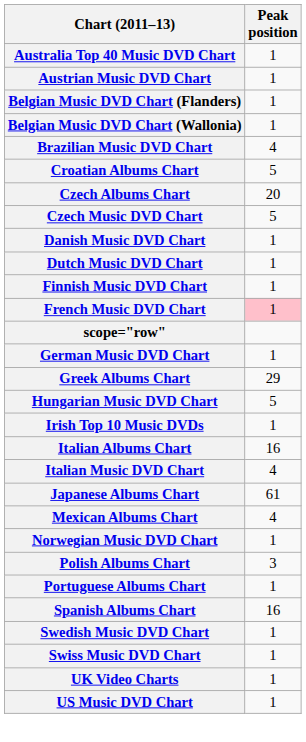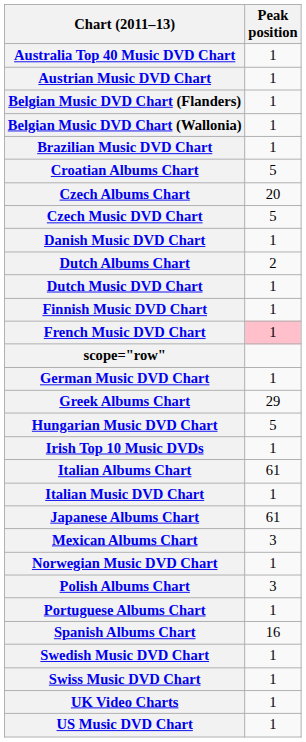(273, 147) 4 -> (273, 147) 1
+ row: (125, 263)
(273, 448) 16 -> (273, 471) 61
(273, 471) 4 -> (273, 494) 1
(273, 517) 4 -> (273, 540) 3
